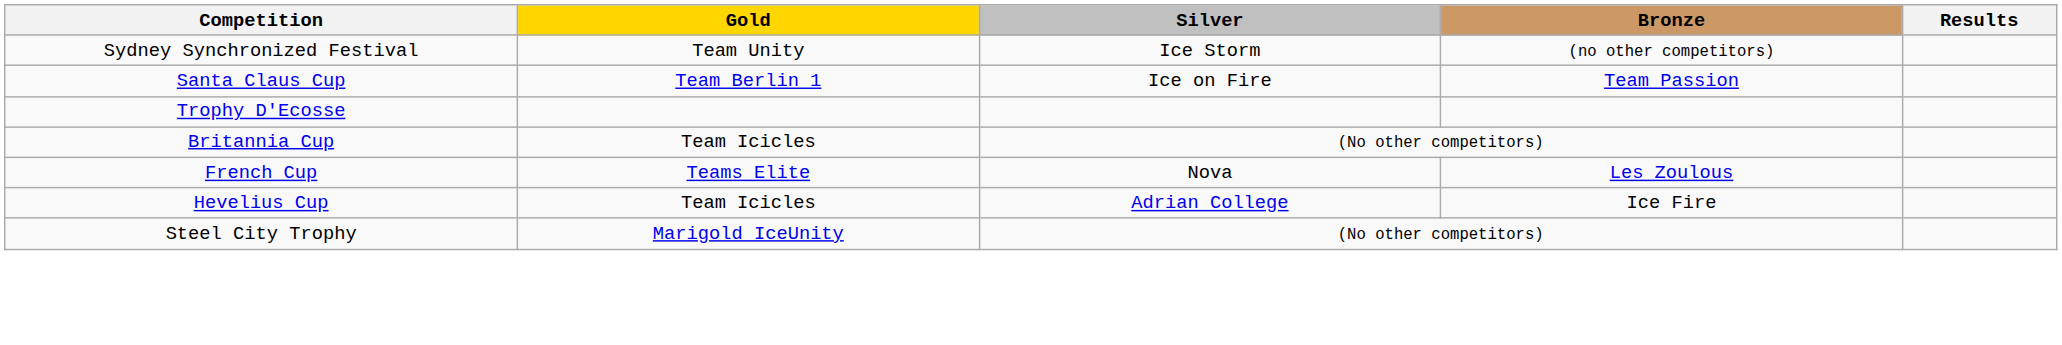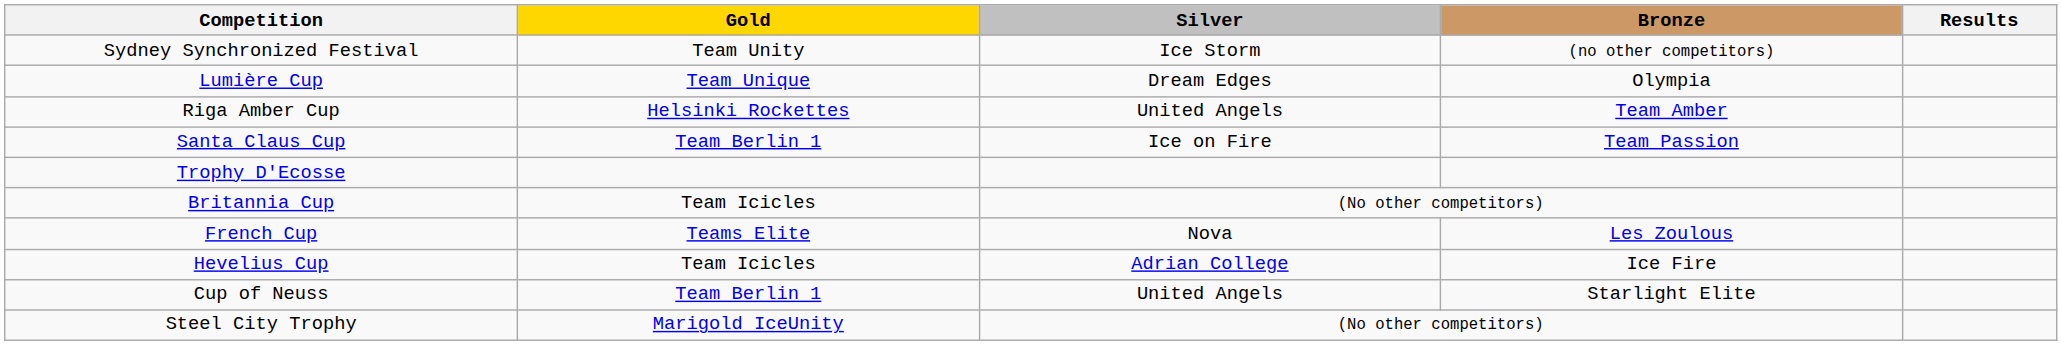+ row: (261, 81)
+ row: (261, 112)
+ row: (261, 295)
